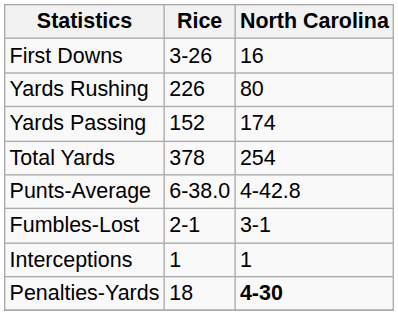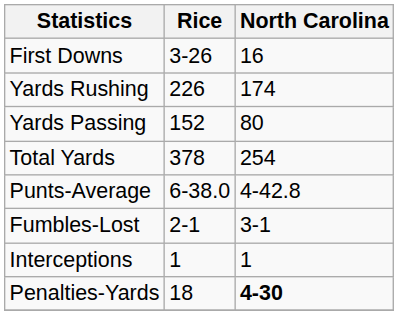(252, 89) 80 -> (258, 89) 174
(258, 123) 174 -> (252, 123) 80
